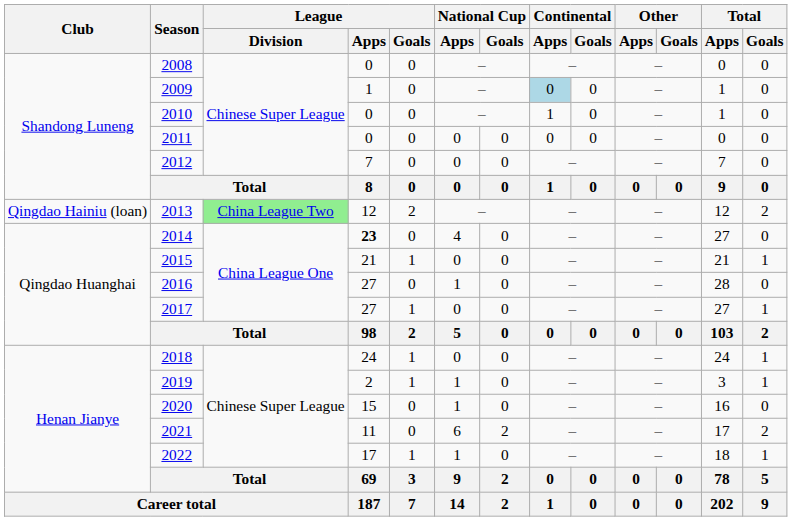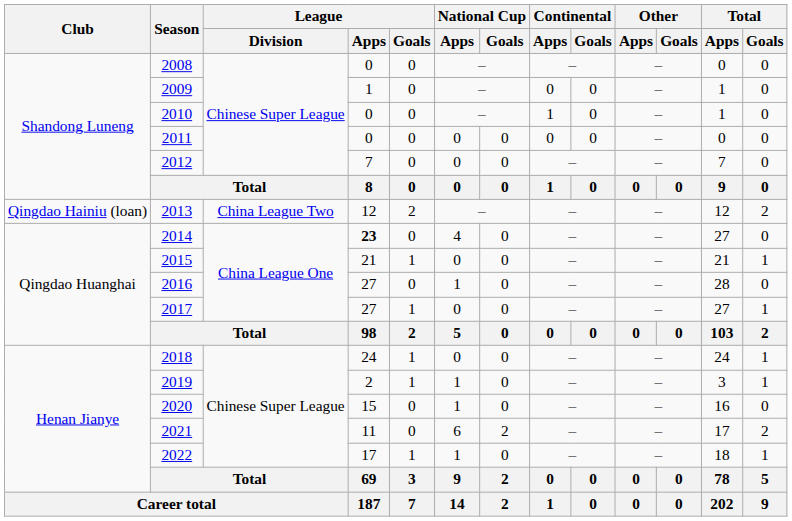(550, 89) lightblue background -> (550, 89) no background
(276, 211) lightgreen background -> (276, 211) no background
